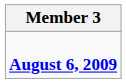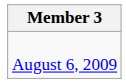(63, 64) bold -> (65, 64) normal
